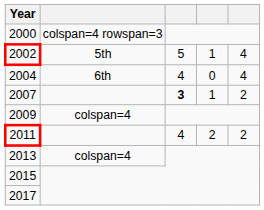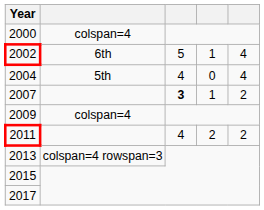(103, 34) colspan=4 rowspan=3 -> (103, 34) colspan=4
(103, 55) 5th -> (103, 55) 6th
(103, 75) 6th -> (103, 75) 5th
(103, 156) colspan=4 -> (103, 156) colspan=4 rowspan=3
